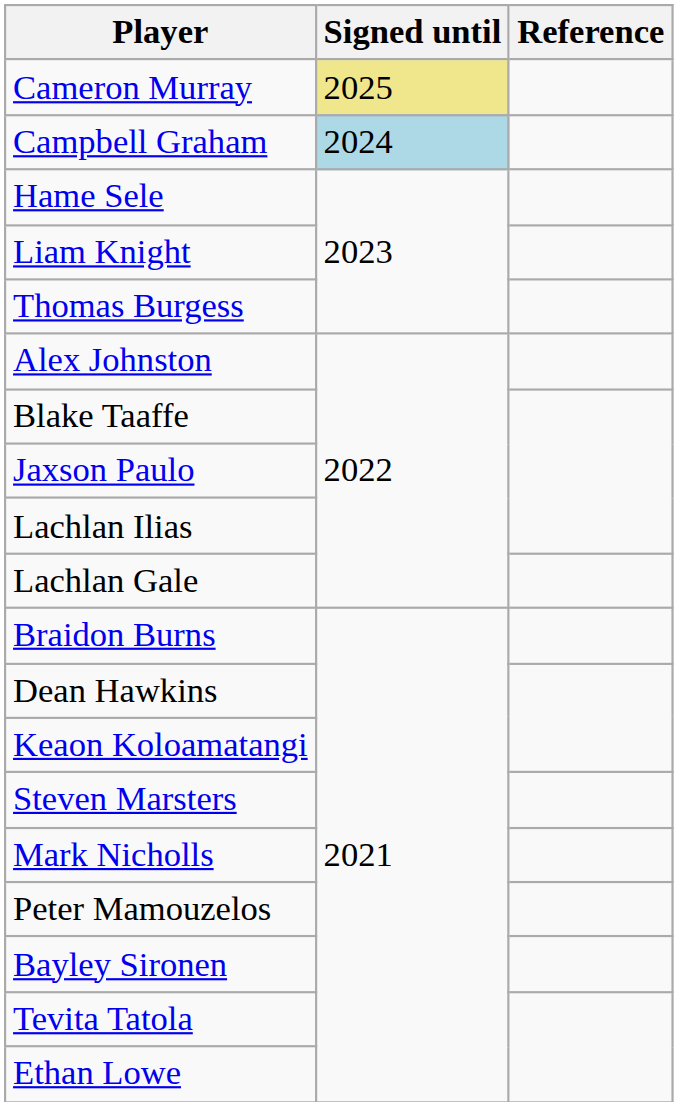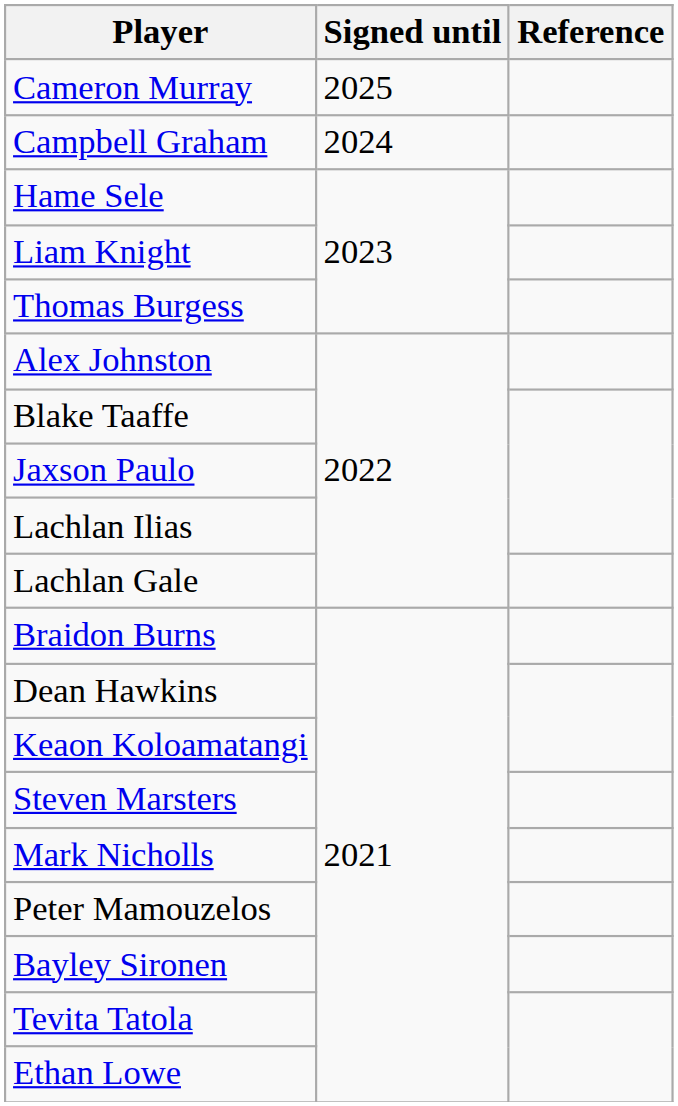(358, 86) khaki background -> (358, 86) no background
(358, 141) lightblue background -> (358, 141) no background
